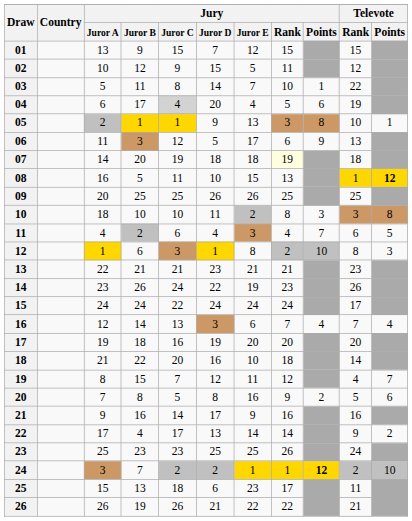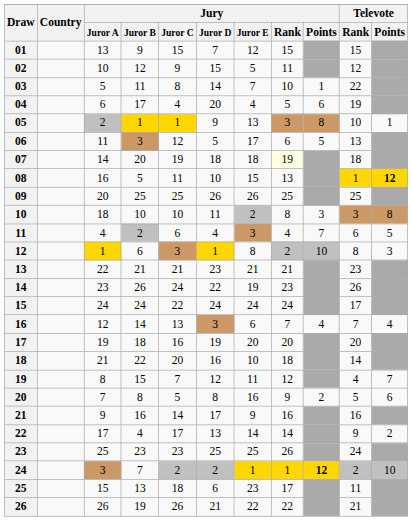(177, 104) lightgrey background -> (177, 104) no background
(321, 141) 9 -> (321, 141) 5
